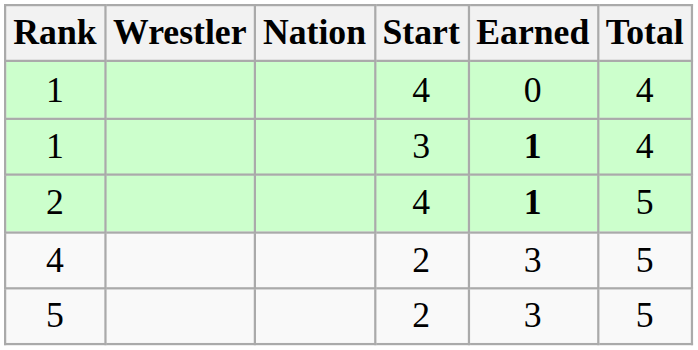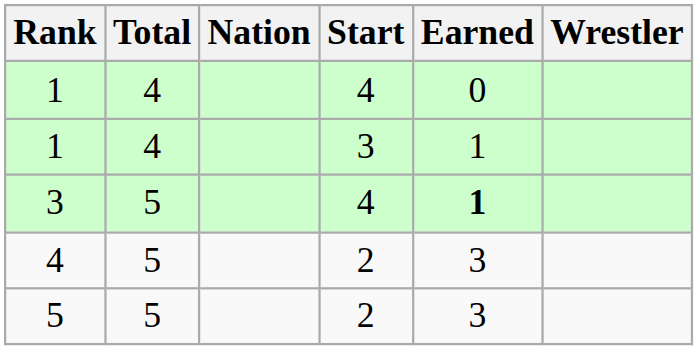columns swapped: (180, 32) <-> (645, 32)
(533, 145) bold -> (477, 145) normal
(55, 202) 2 -> (55, 202) 3
